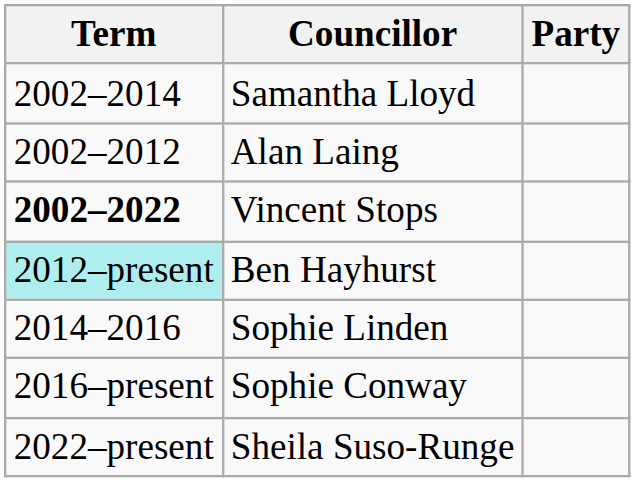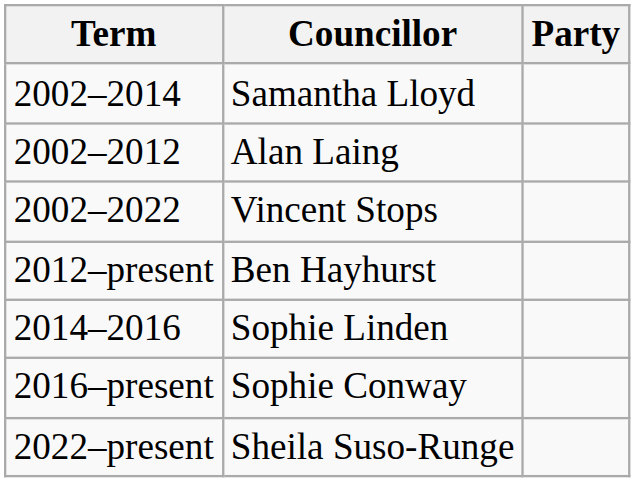(97, 210) bold -> (97, 210) normal
(114, 269) paleturquoise background -> (114, 269) no background
